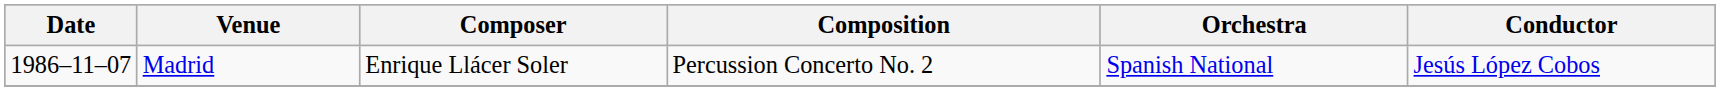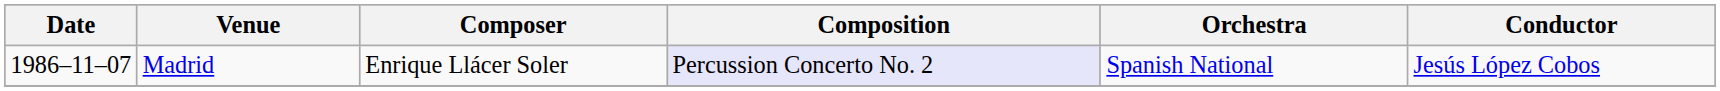(803, 65) no background -> (803, 65) lavender background
